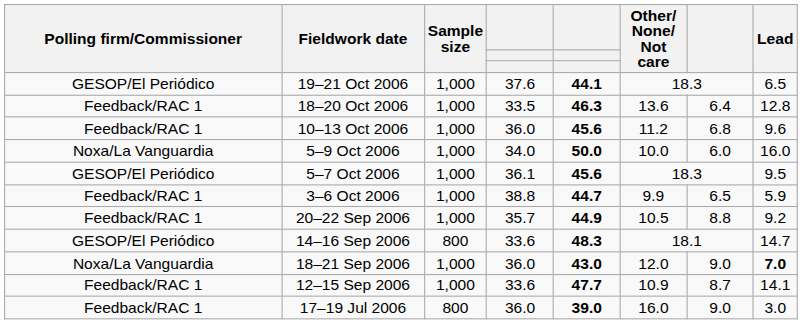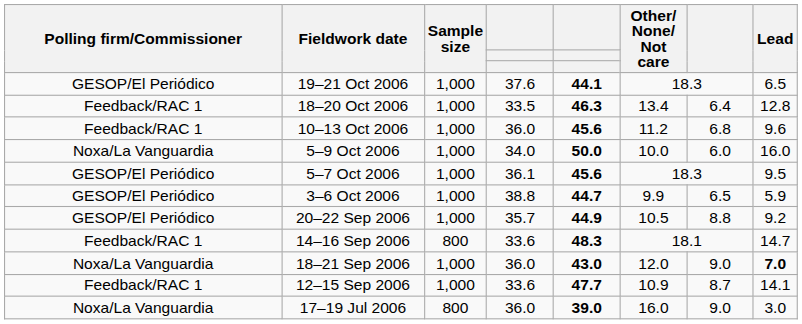(653, 106) 13.6 -> (653, 106) 13.4
(143, 196) Feedback/RAC 1 -> (143, 196) GESOP/El Periódico
(143, 218) Feedback/RAC 1 -> (143, 218) GESOP/El Periódico
(143, 241) GESOP/El Periódico -> (143, 241) Feedback/RAC 1
(143, 308) Feedback/RAC 1 -> (143, 308) Noxa/La Vanguardia
